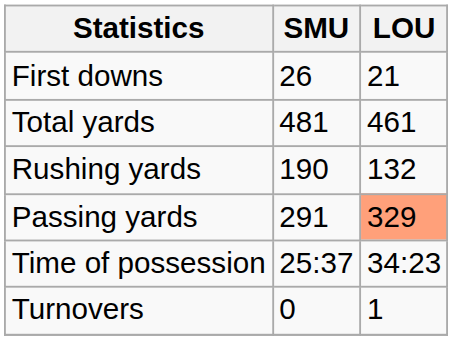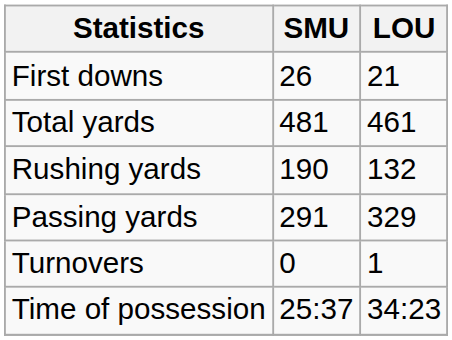(392, 216) lightsalmon background -> (392, 216) no background
rows swapped: (78, 310) <-> (139, 263)
